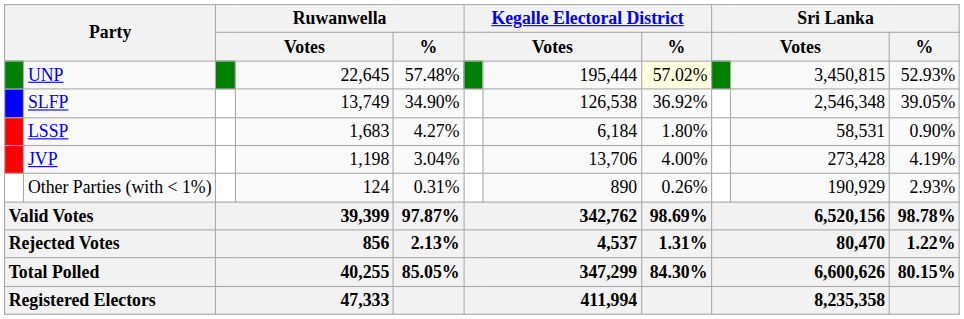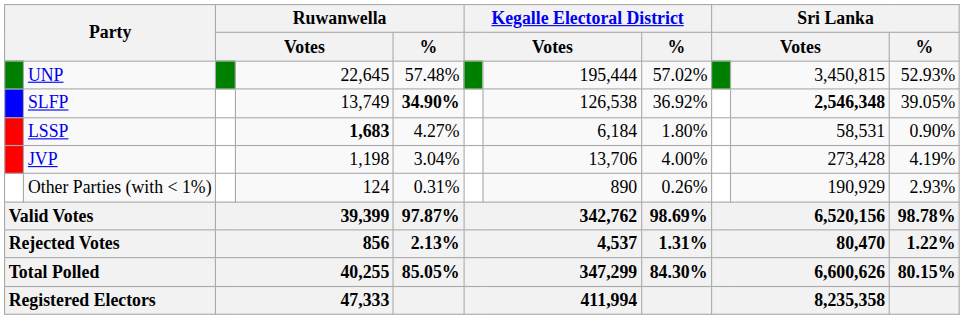(680, 74) lightyellow background -> (680, 74) no background
(432, 103) normal -> (431, 103) bold
(850, 103) normal -> (850, 103) bold
(369, 131) normal -> (369, 131) bold
